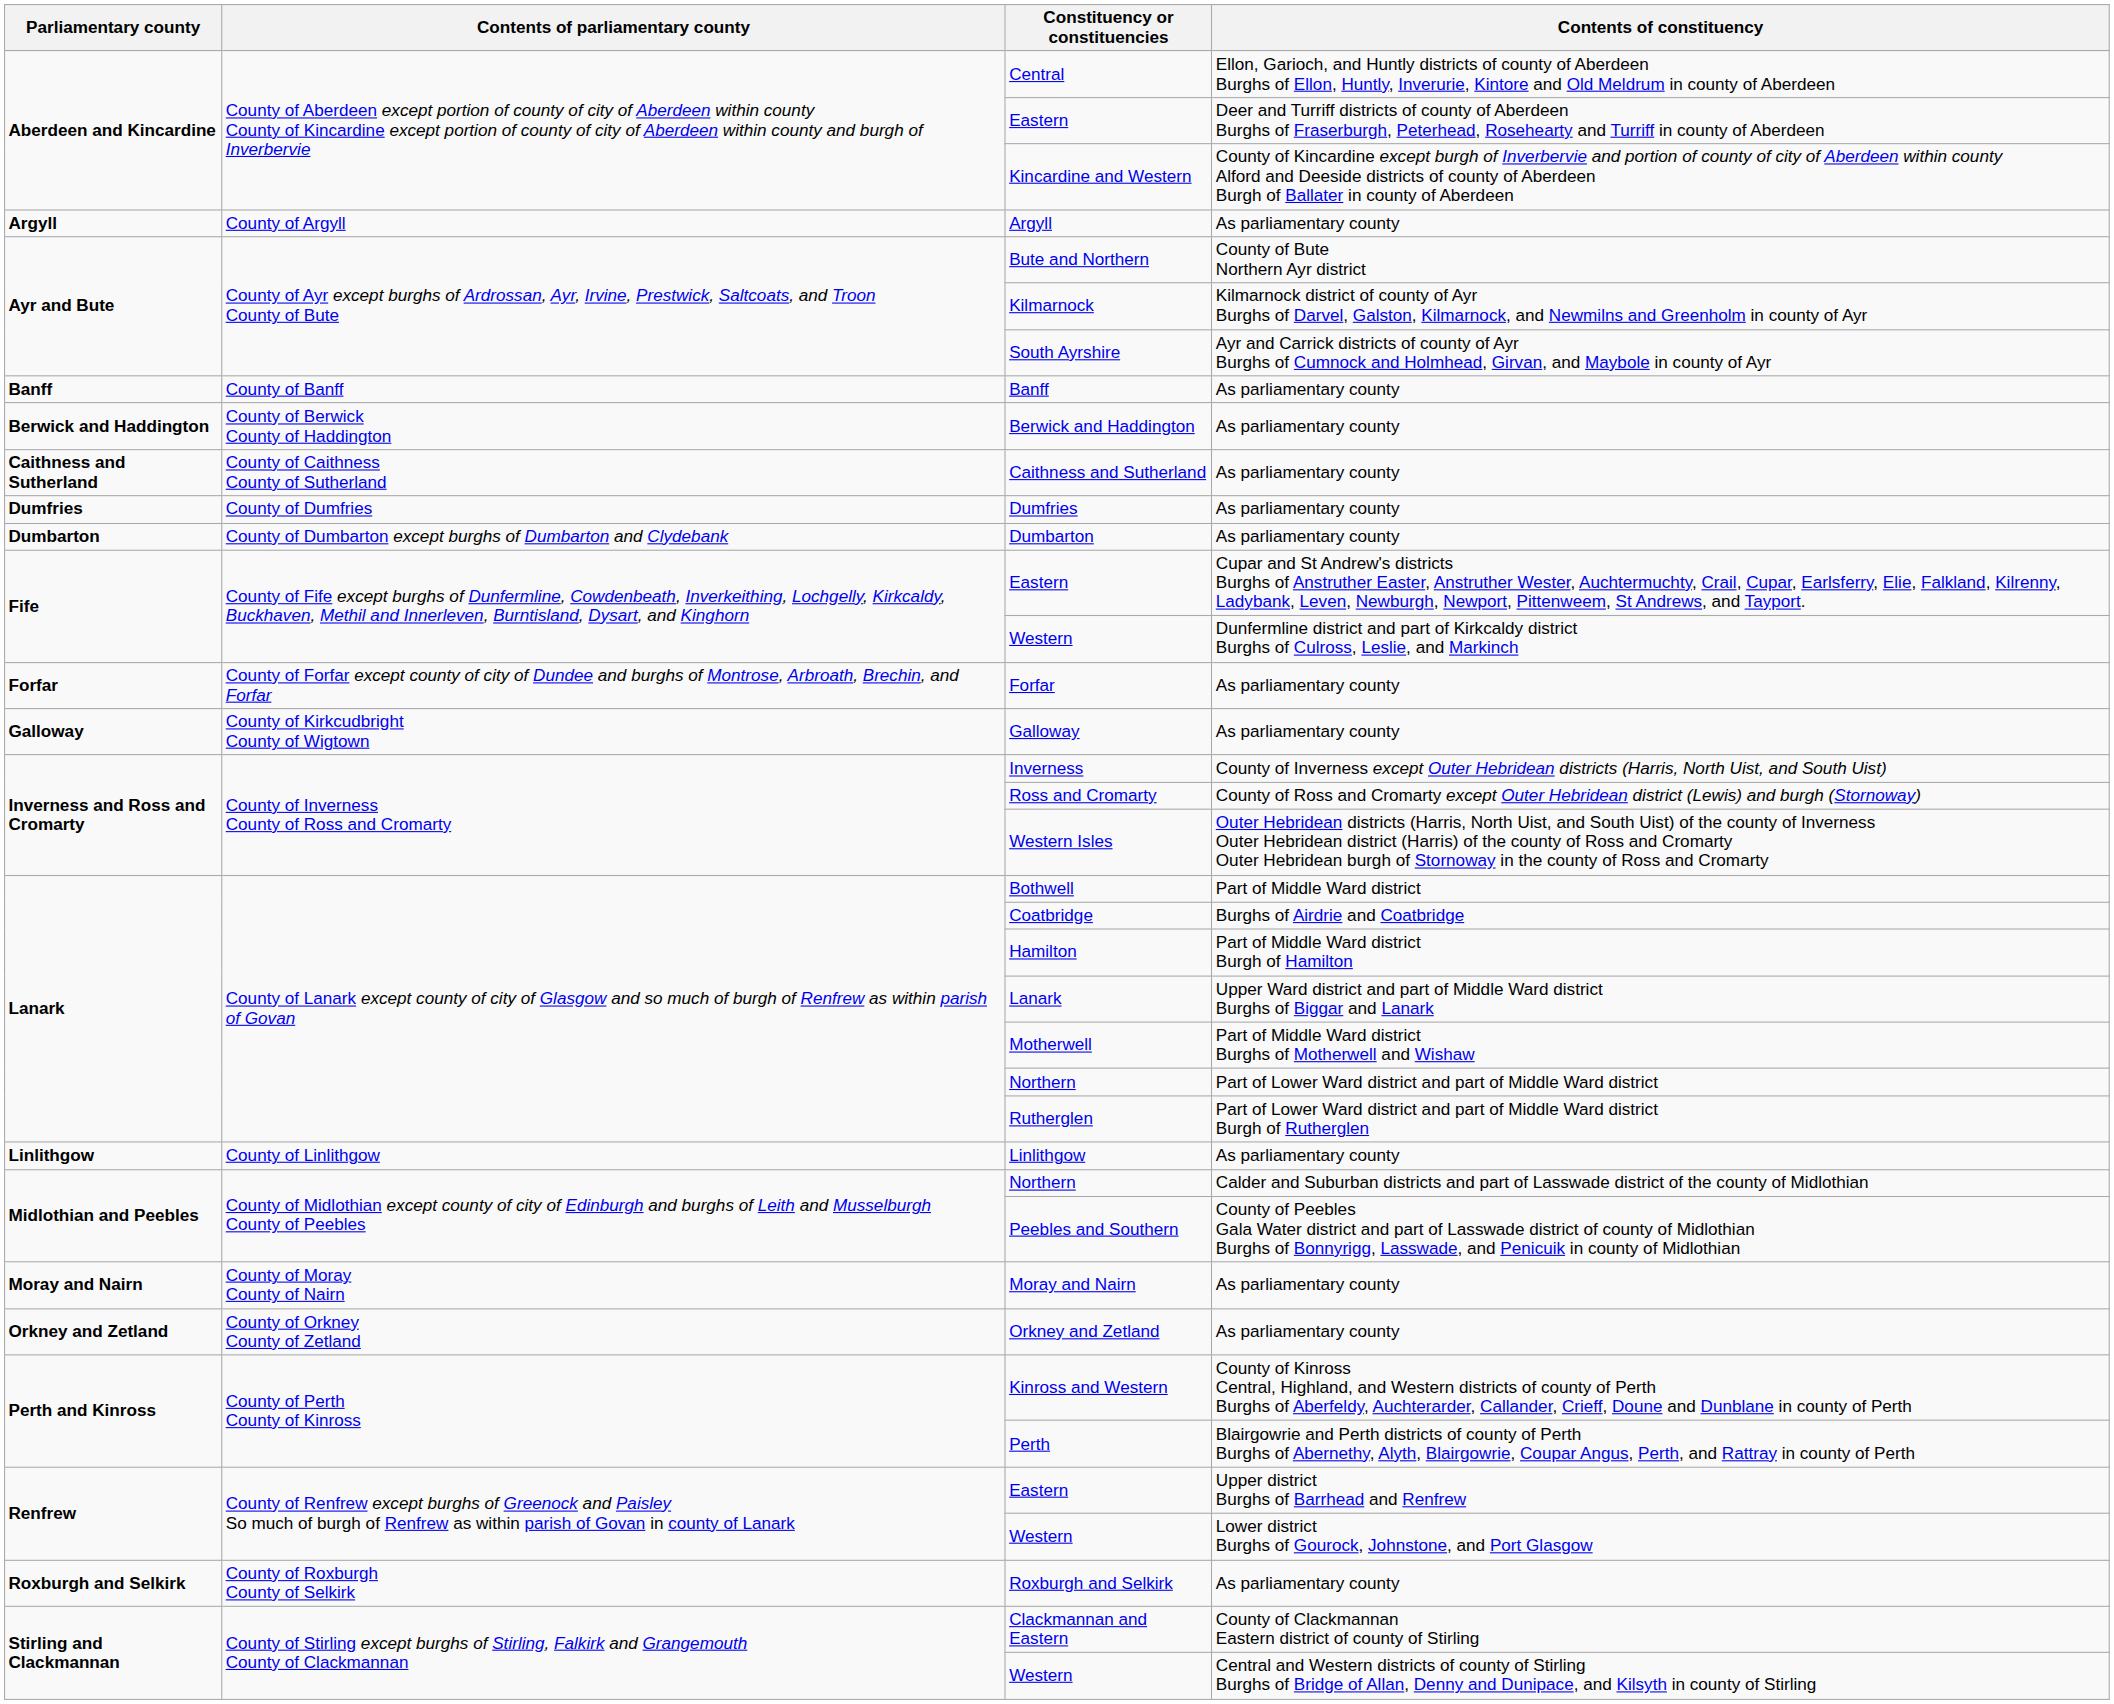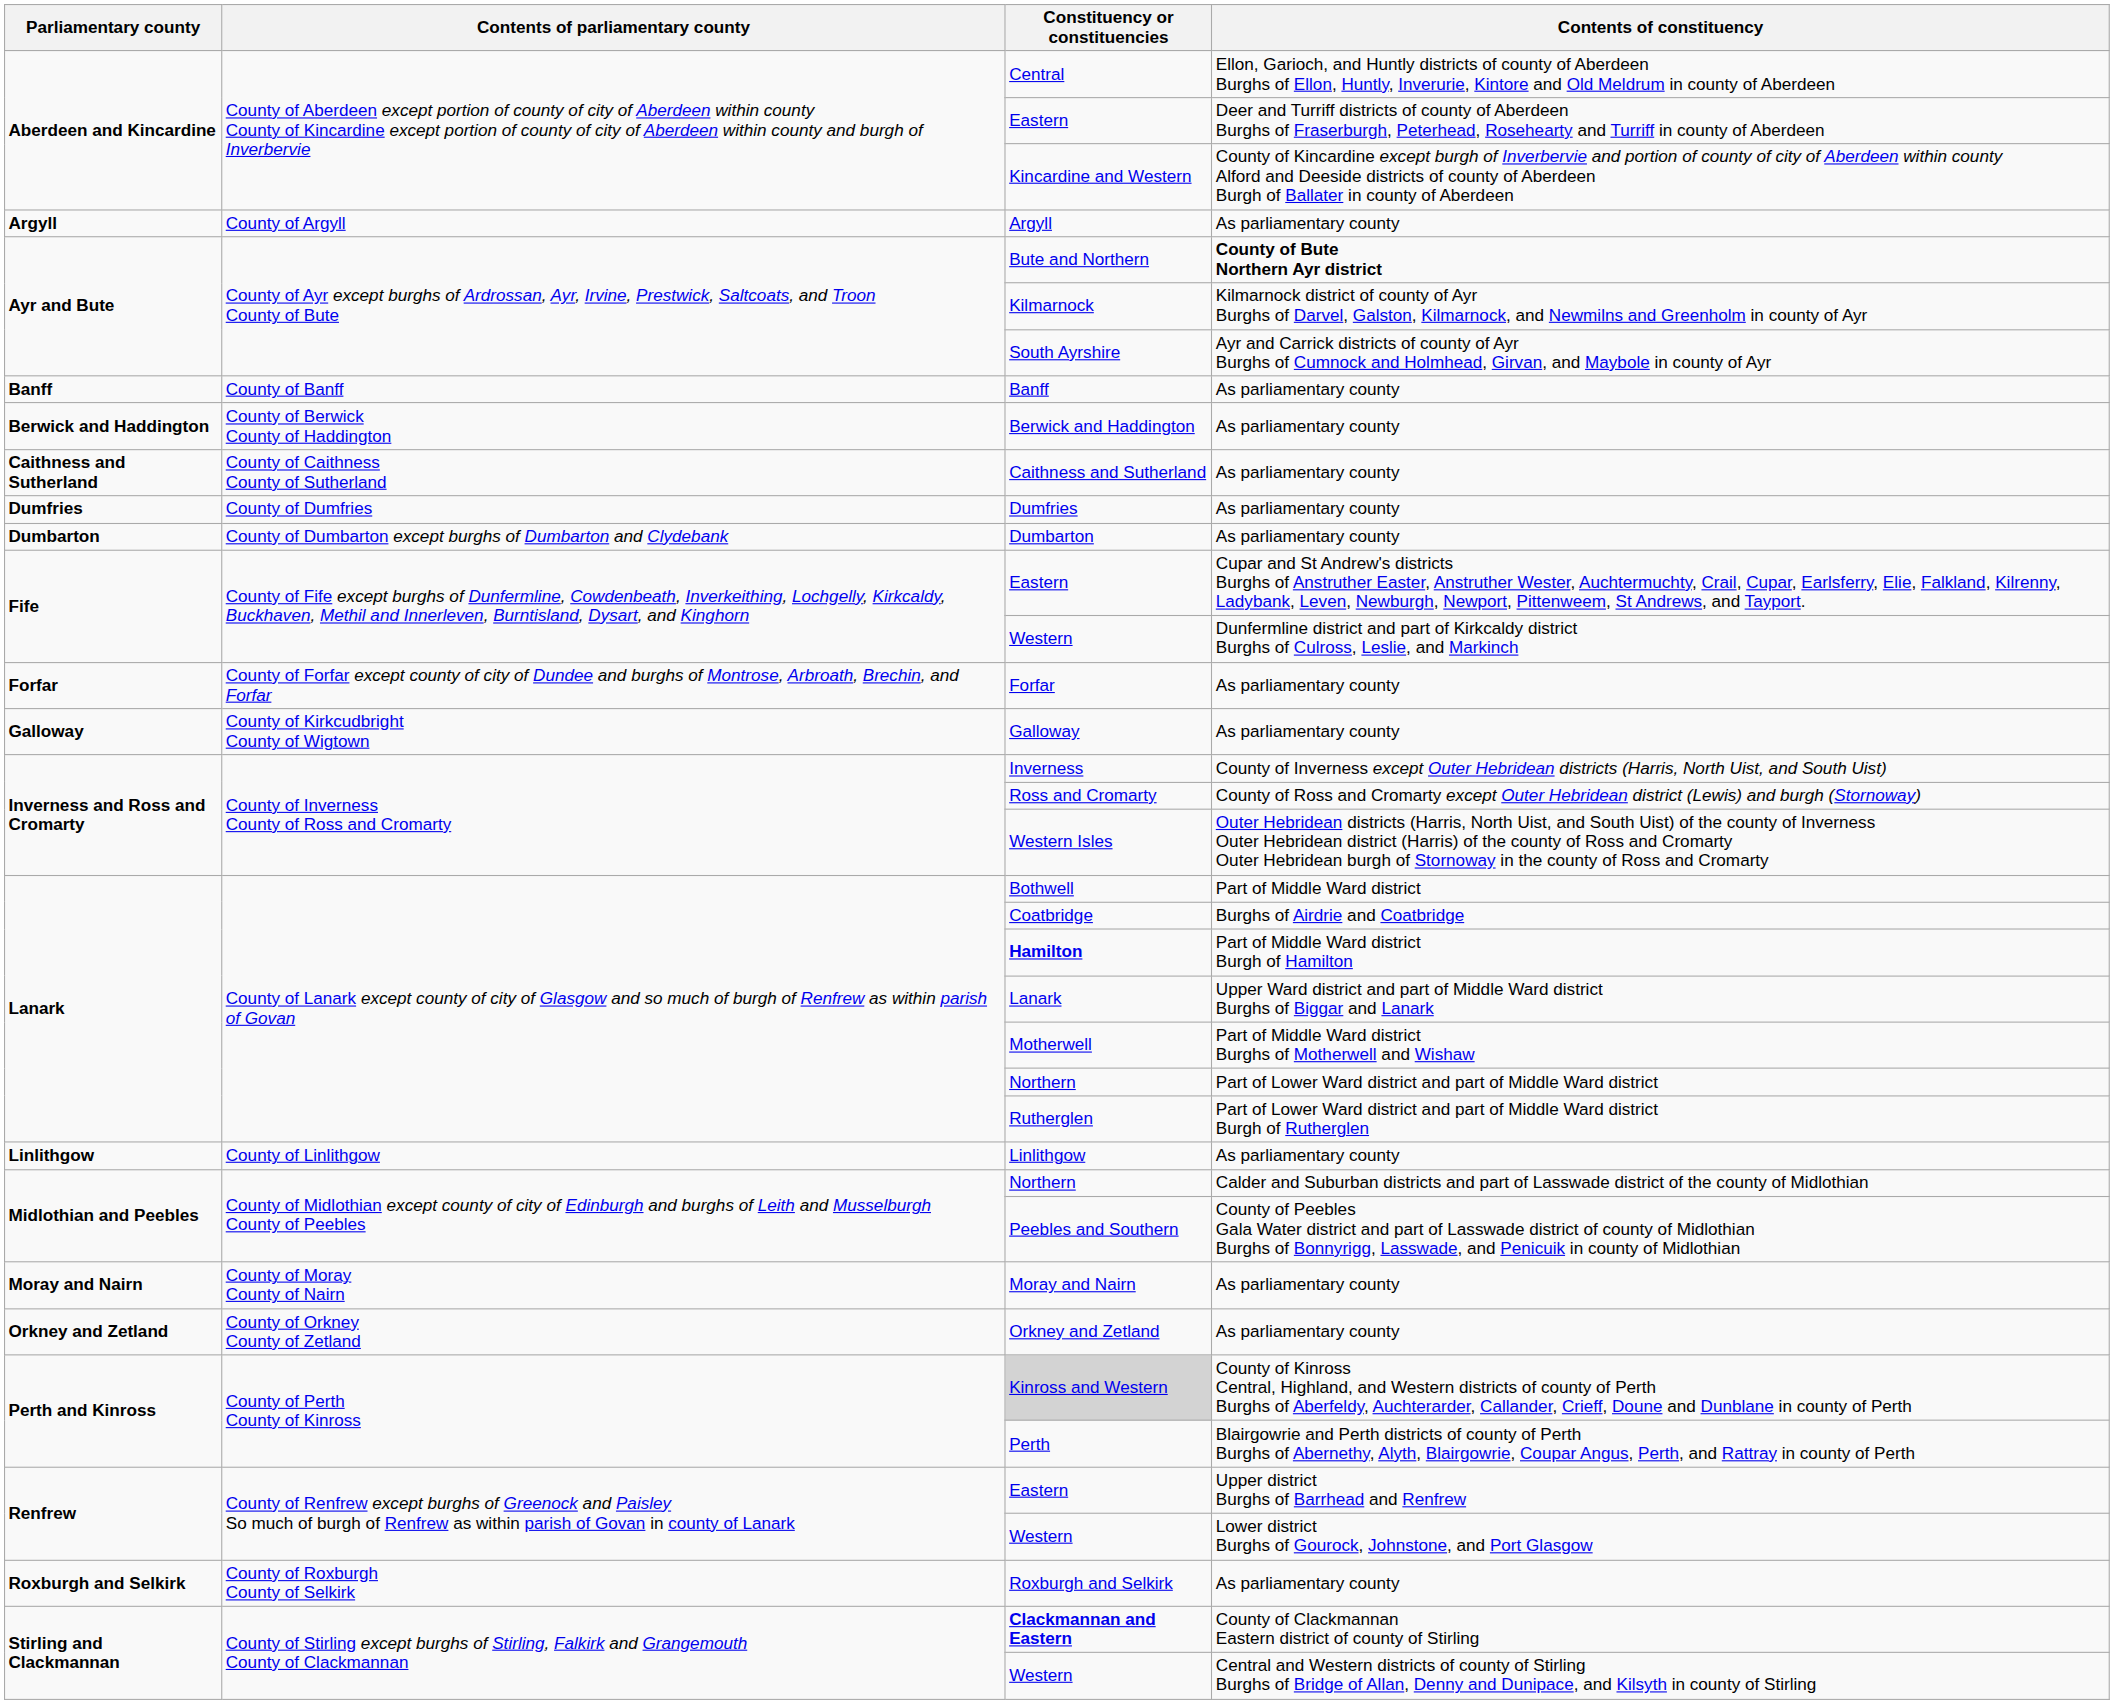(1291, 259) normal -> (1299, 259) bold
(1043, 952) normal -> (1046, 952) bold
(1088, 1387) no background -> (1088, 1387) lightgrey background
(1078, 1629) normal -> (1082, 1629) bold
